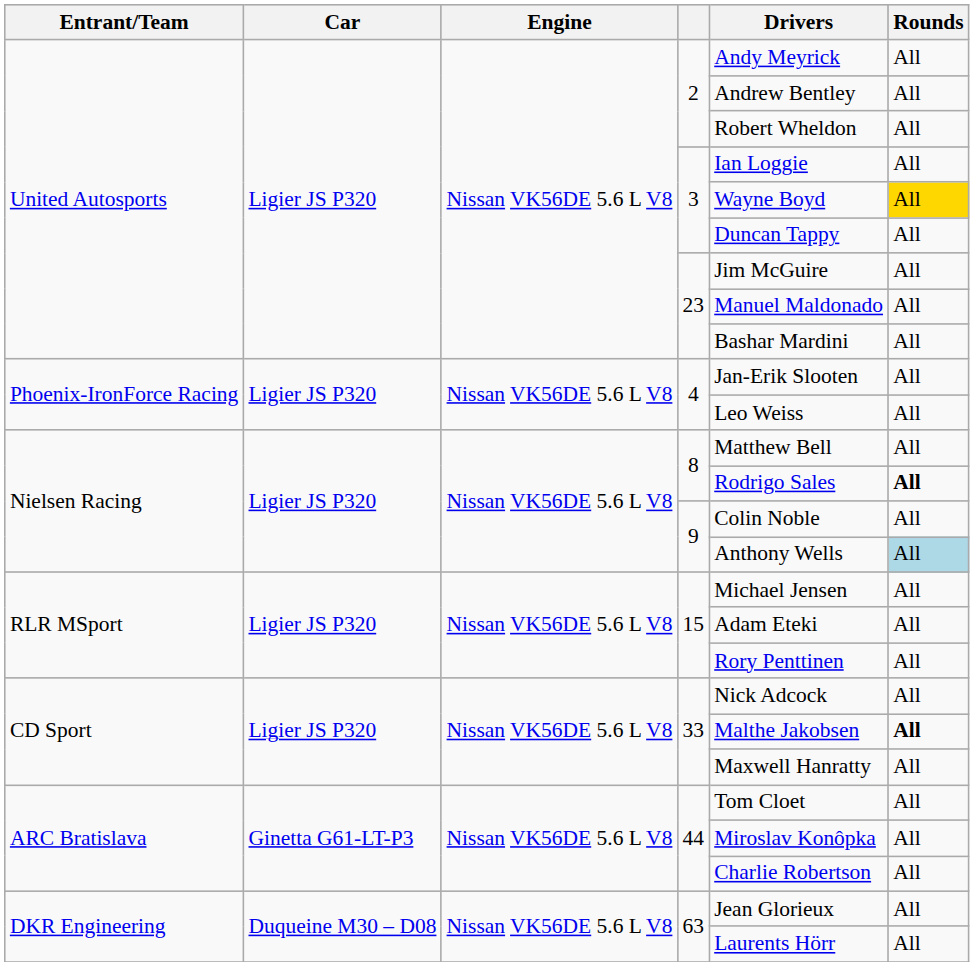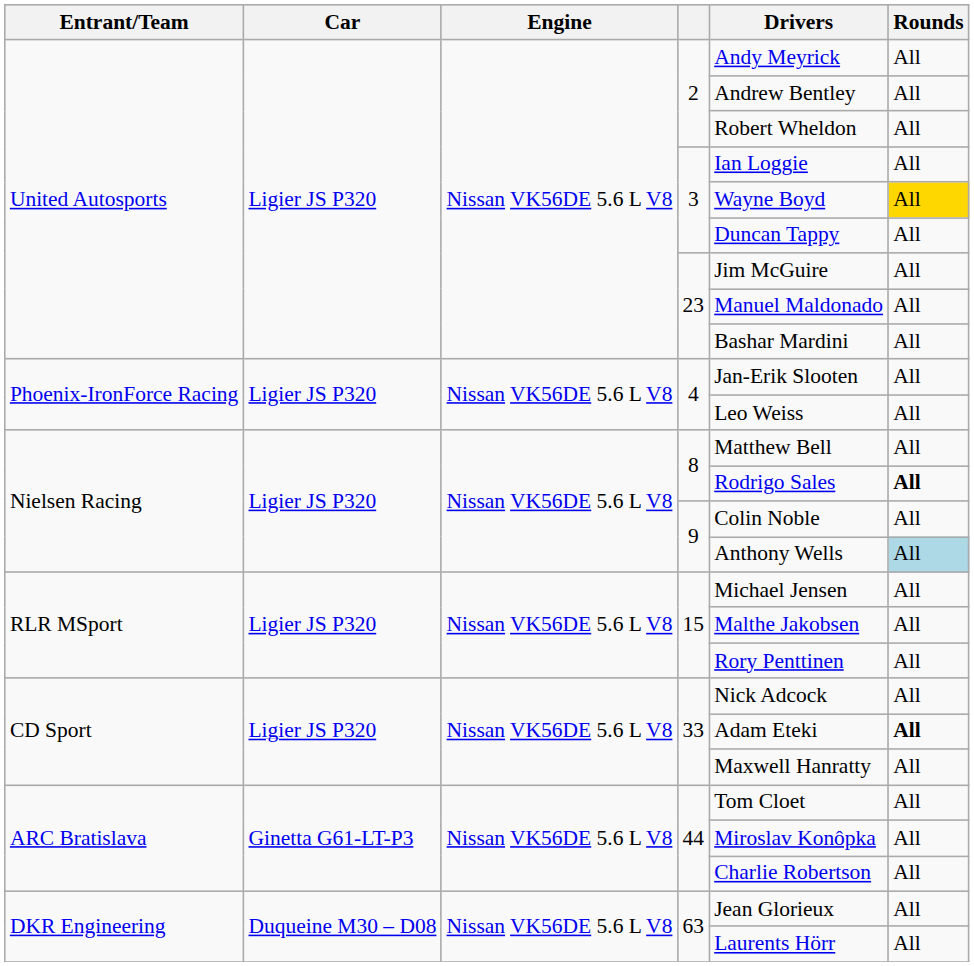(766, 624) Adam Eteki -> (787, 624) Malthe Jakobsen
(787, 730) Malthe Jakobsen -> (766, 730) Adam Eteki
